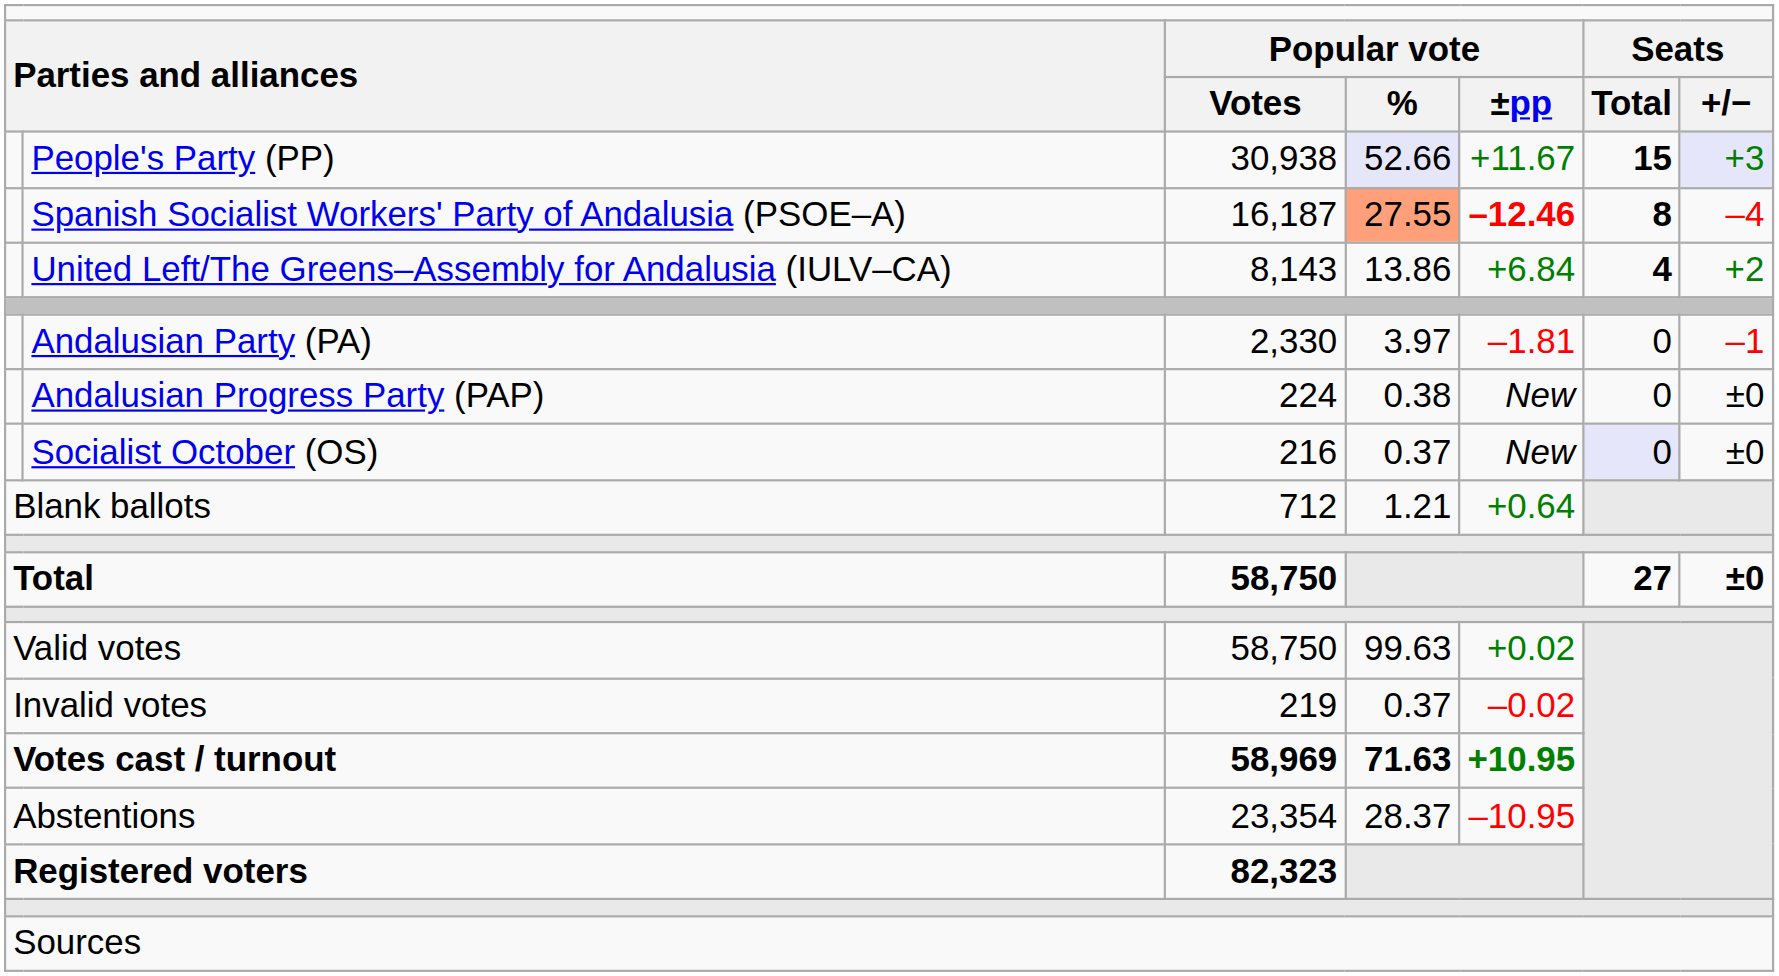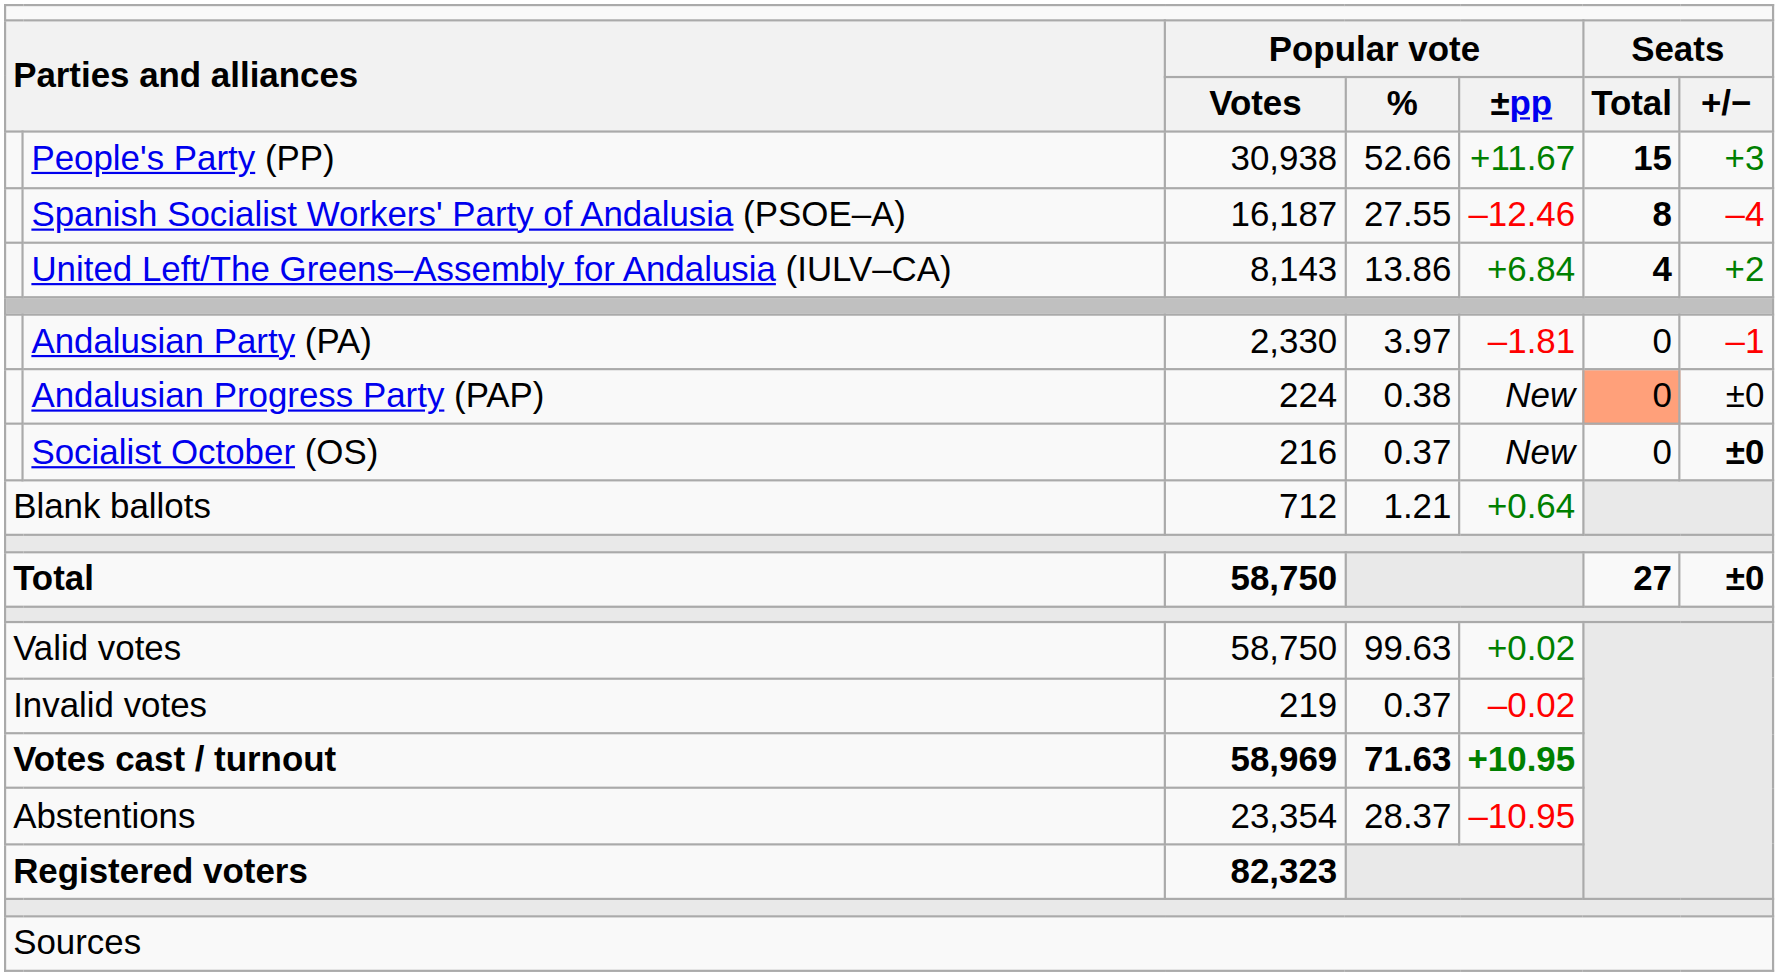(1408, 158) lavender background -> (1408, 158) no background
(1744, 158) lavender background -> (1744, 158) no background
(1408, 214) lightsalmon background -> (1408, 214) no background
(1522, 214) bold -> (1522, 214) normal
(1662, 396) no background -> (1662, 396) lightsalmon background
(1662, 451) lavender background -> (1662, 451) no background
(1745, 451) normal -> (1745, 451) bold
